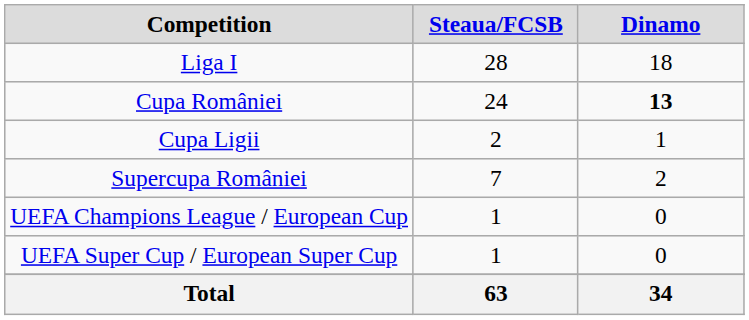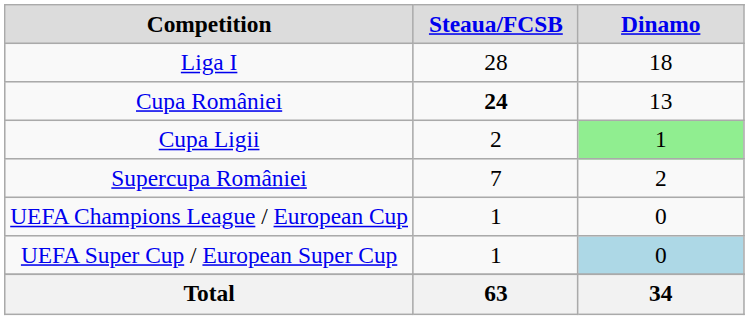(496, 101) normal -> (496, 101) bold
(661, 101) bold -> (661, 101) normal
(661, 139) no background -> (661, 139) lightgreen background
(661, 255) no background -> (661, 255) lightblue background
